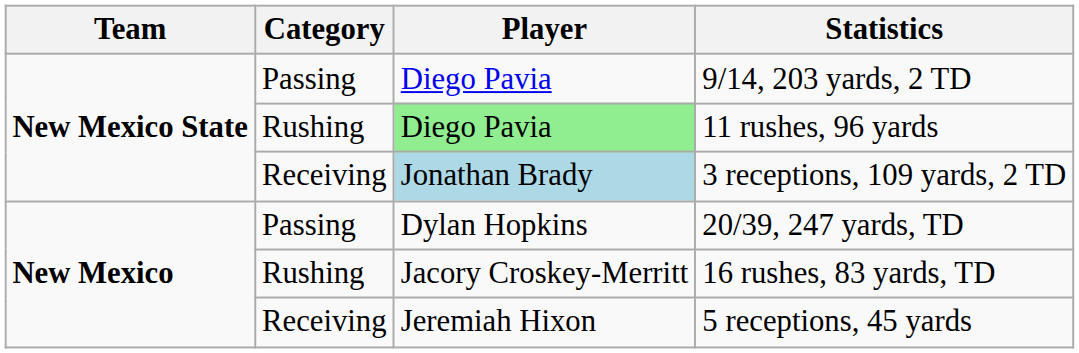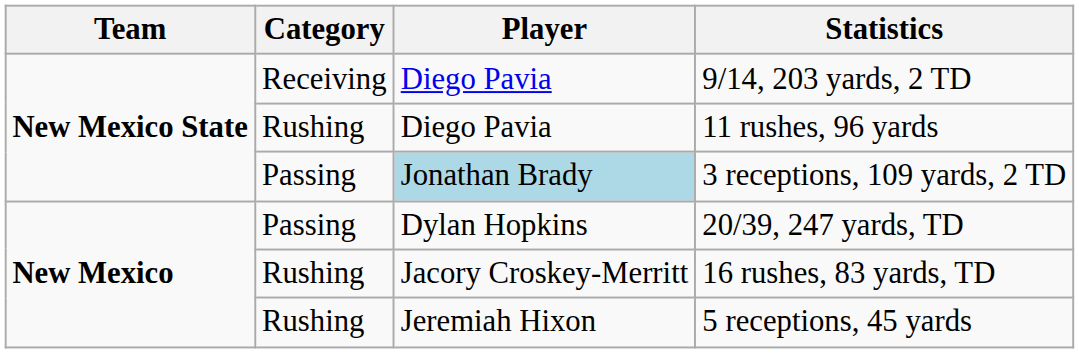(309, 78) Passing -> (324, 78) Receiving
(476, 127) lightgreen background -> (476, 127) no background
(324, 175) Receiving -> (309, 175) Passing
(324, 321) Receiving -> (313, 321) Rushing
